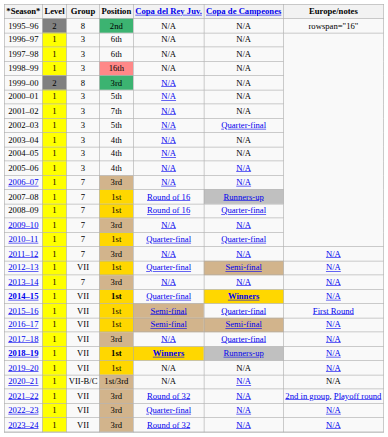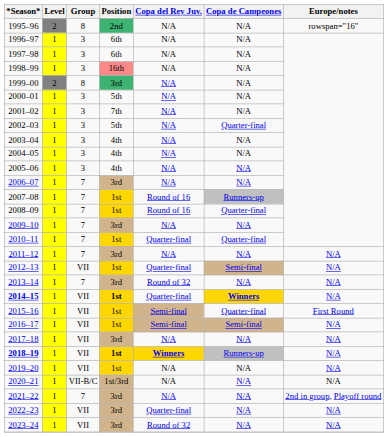(169, 282) N/A -> (169, 282) Round of 32
(244, 339) Quarter-final -> (244, 339) N/A
(83, 396) VII -> (83, 396) 7
(169, 396) Round of 32 -> (169, 396) N/A
